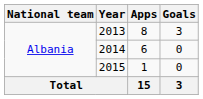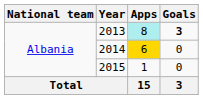(144, 31) no background -> (144, 31) paleturquoise background
(179, 31) normal -> (179, 31) bold
(144, 49) no background -> (144, 49) gold background
